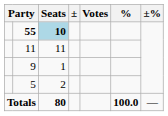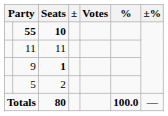(60, 31) lightblue background -> (60, 31) no background
(63, 66) normal -> (63, 66) bold
